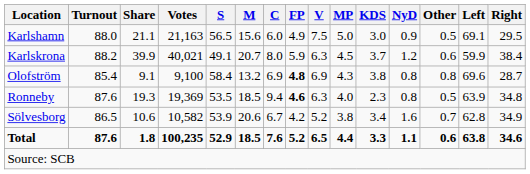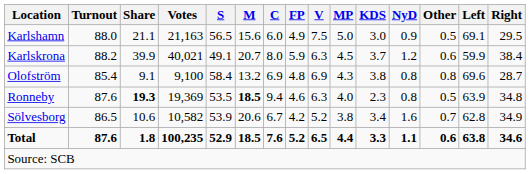(297, 76) bold -> (297, 76) normal
(144, 96) normal -> (144, 96) bold
(249, 96) normal -> (249, 96) bold
(297, 96) bold -> (297, 96) normal
